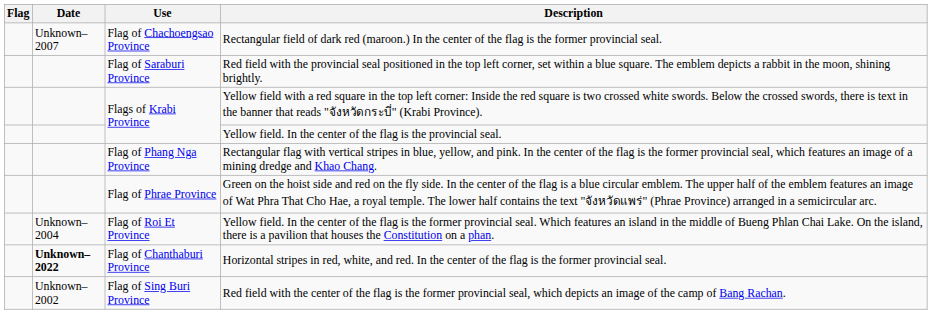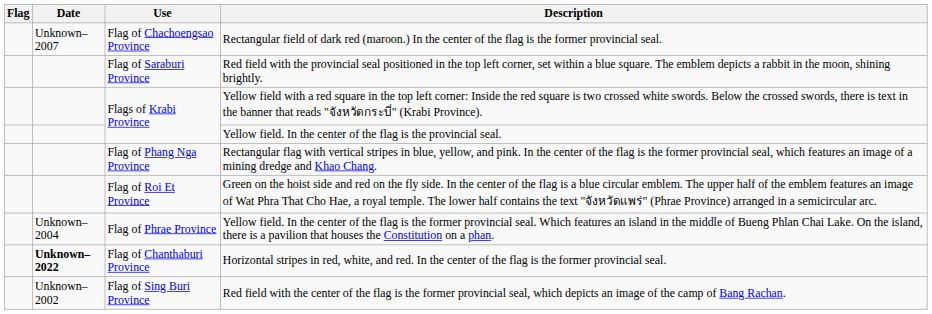(162, 194) Flag of Phrae Province -> (141, 194) Flag of Roi Et Province
(141, 228) Flag of Roi Et Province -> (162, 228) Flag of Phrae Province
